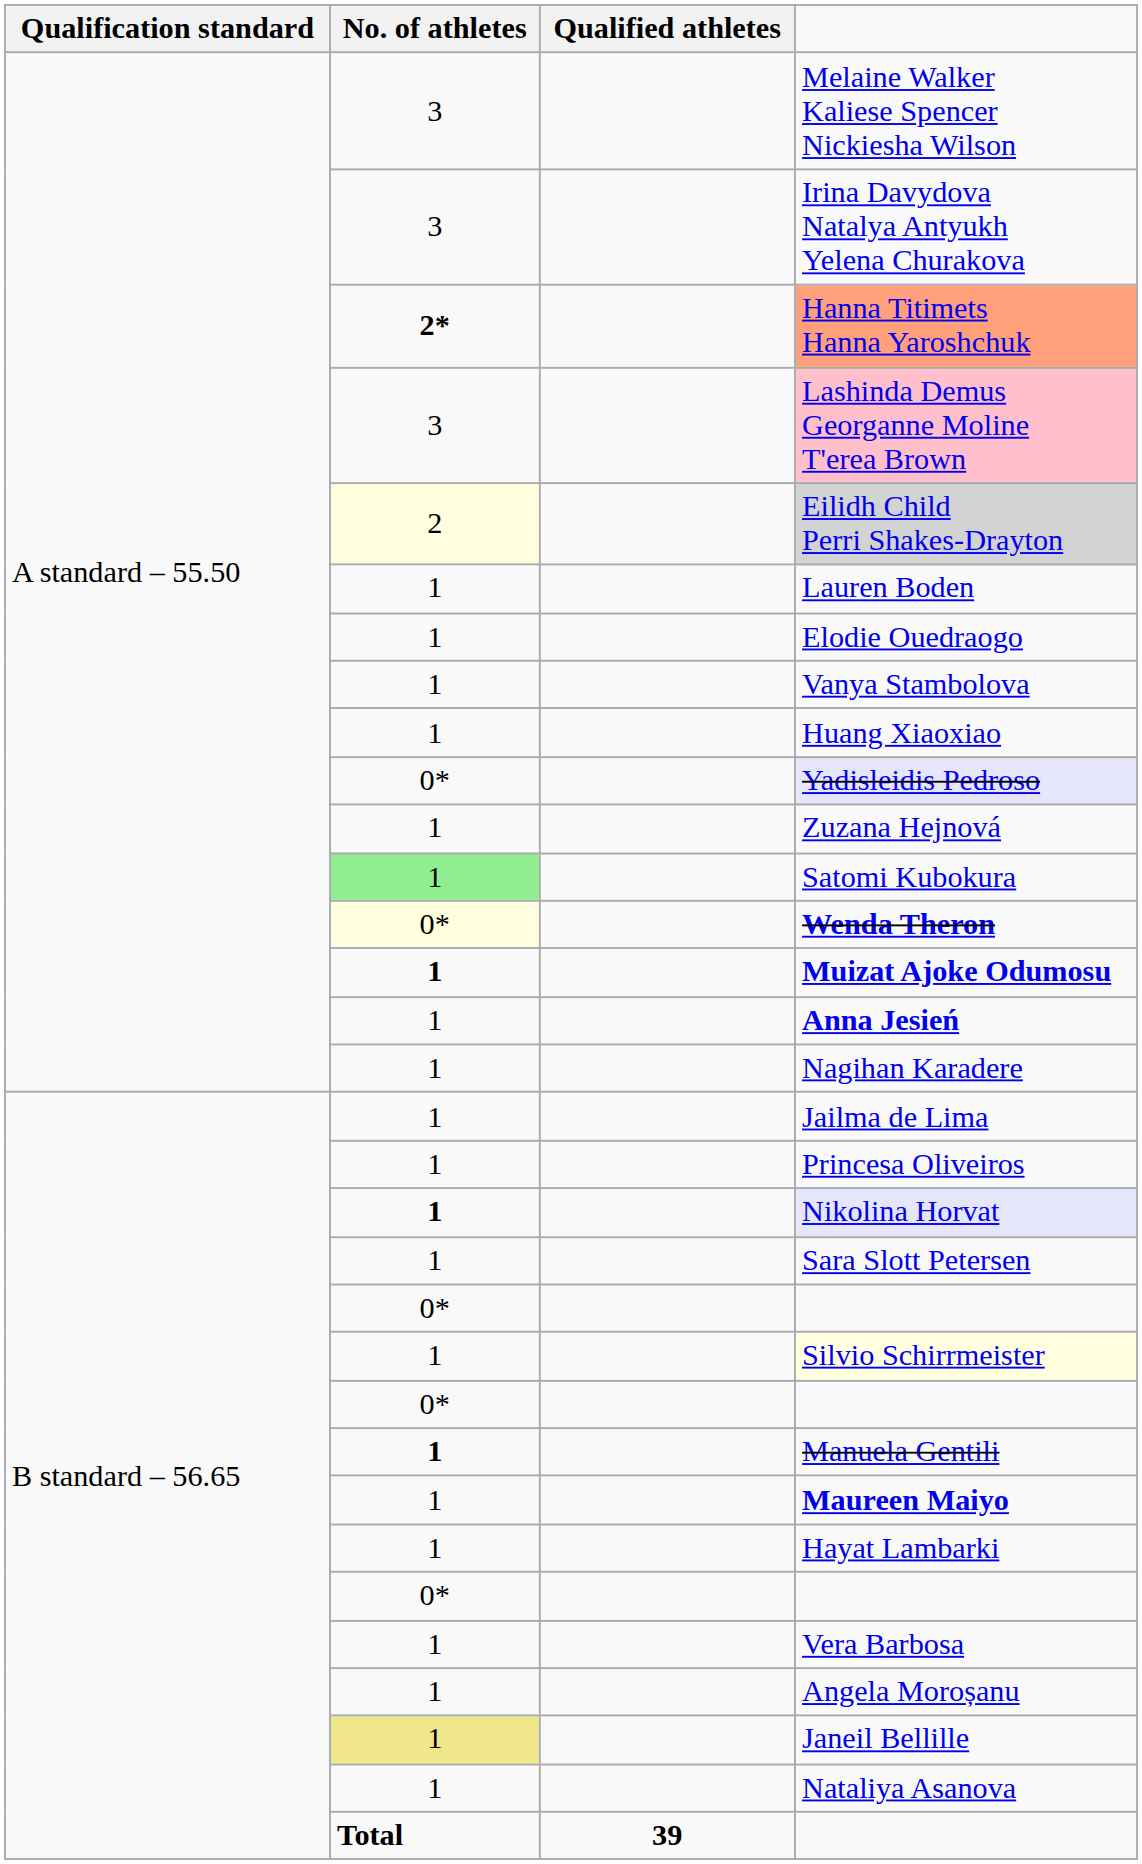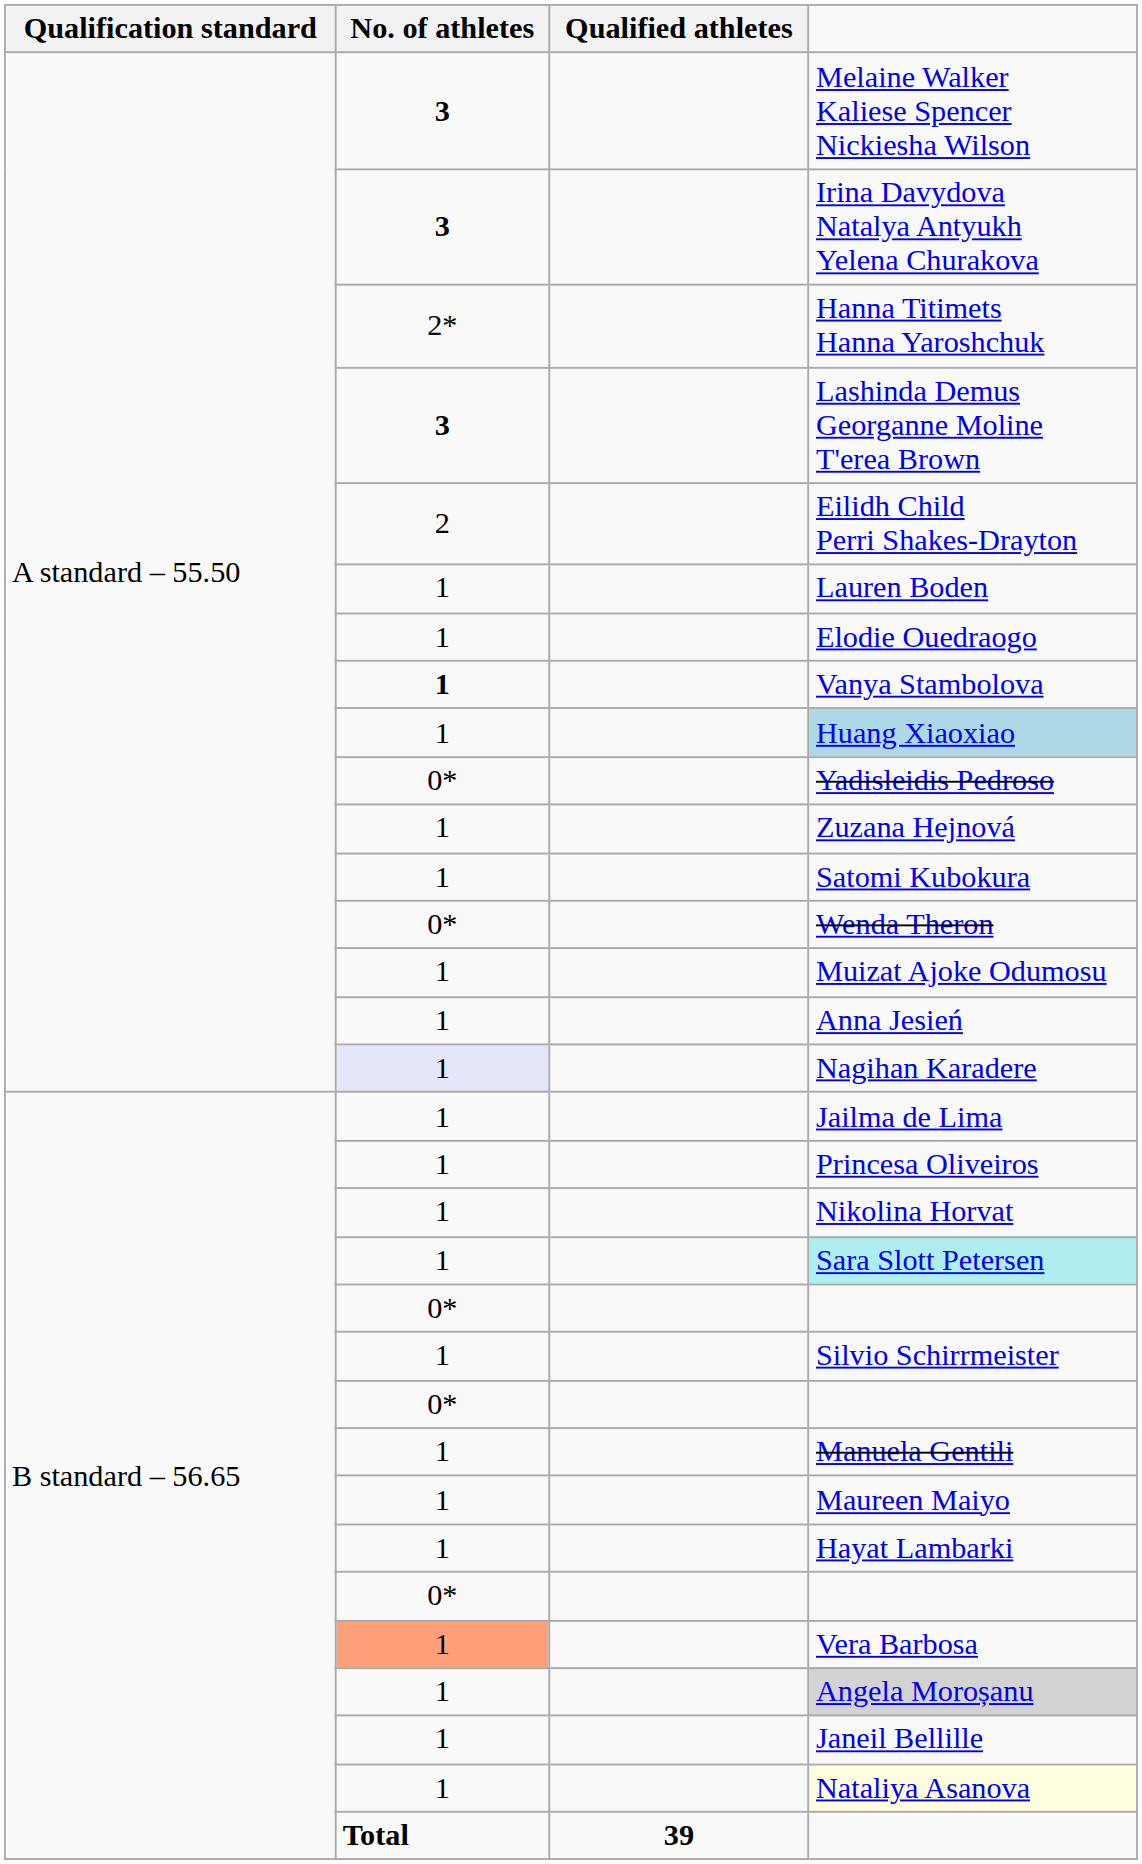(435, 110) normal -> (442, 110) bold
(435, 226) normal -> (442, 226) bold
(435, 325) bold -> (442, 325) normal
(916, 325) lightsalmon background -> (930, 325) no background
(435, 424) normal -> (442, 424) bold
(916, 424) pink background -> (930, 424) no background
(435, 523) lightyellow background -> (442, 523) no background
(933, 523) lightgrey background -> (947, 523) no background
(435, 684) normal -> (442, 684) bold
(902, 732) no background -> (916, 732) lightblue background
(921, 780) lavender background -> (935, 780) no background
(435, 876) lightgreen background -> (442, 876) no background
(435, 924) lightyellow background -> (442, 924) no background
(899, 924) bold -> (905, 924) normal
(435, 972) bold -> (442, 972) normal
(957, 972) bold -> (961, 972) normal
(881, 1020) bold -> (889, 1020) normal
(435, 1067) no background -> (442, 1067) lavender background
(435, 1211) bold -> (442, 1211) normal
(901, 1211) lavender background -> (915, 1211) no background
(916, 1259) no background -> (930, 1259) paleturquoise background
(923, 1355) lightyellow background -> (937, 1355) no background
(435, 1451) bold -> (442, 1451) normal
(906, 1499) bold -> (913, 1499) normal
(435, 1643) no background -> (442, 1643) lightsalmon background
(911, 1691) no background -> (925, 1691) lightgrey background
(435, 1739) khaki background -> (442, 1739) no background
(909, 1787) no background -> (923, 1787) lightyellow background
